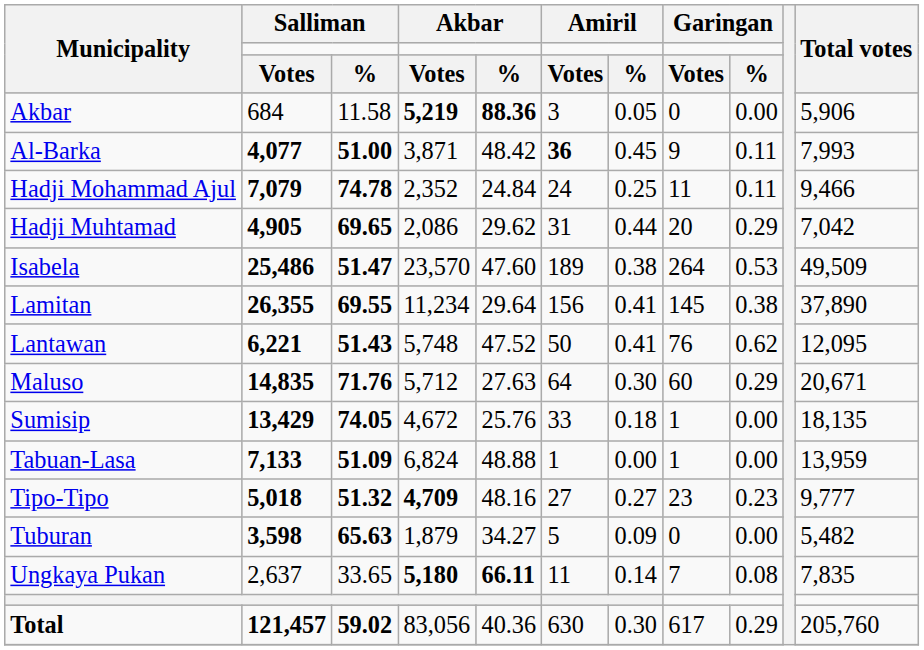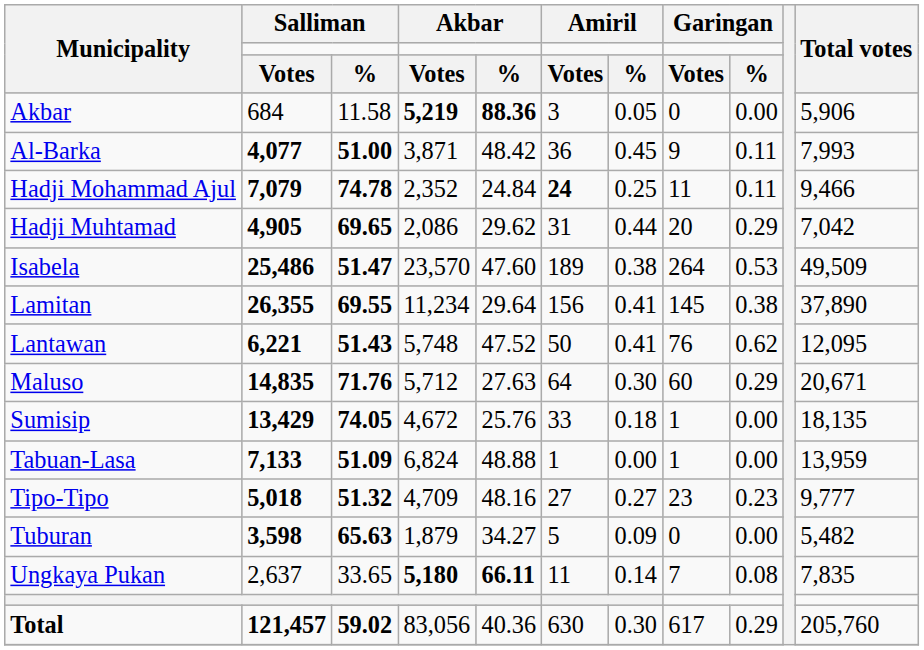(560, 150) bold -> (560, 150) normal
(560, 189) normal -> (560, 189) bold
(431, 497) bold -> (431, 497) normal
